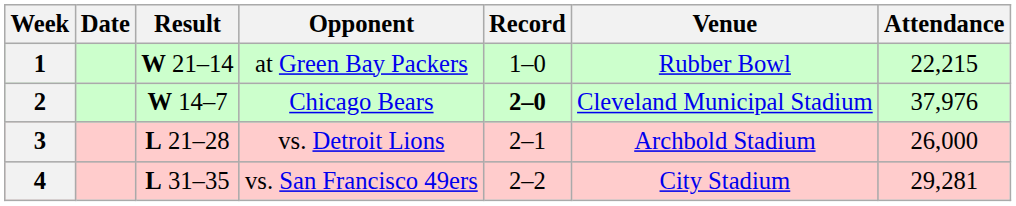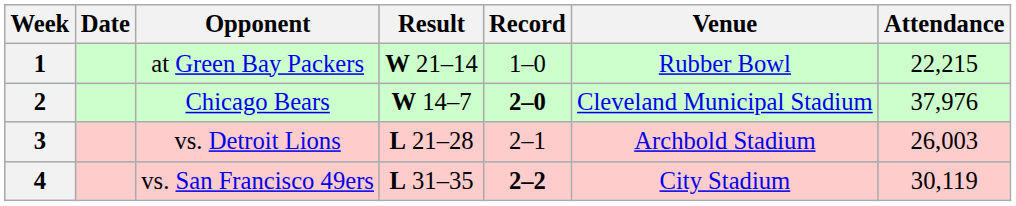columns swapped: (361, 24) <-> (187, 24)
(944, 141) 26,000 -> (944, 141) 26,003
(527, 180) normal -> (527, 180) bold
(944, 180) 29,281 -> (944, 180) 30,119
